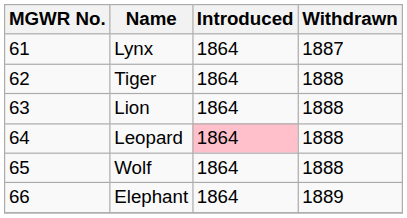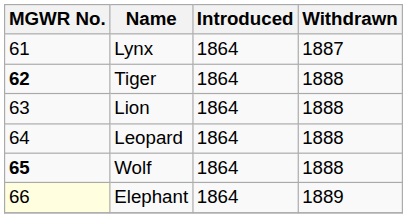(19, 78) normal -> (19, 78) bold
(218, 138) pink background -> (218, 138) no background
(19, 167) normal -> (19, 167) bold
(19, 197) no background -> (19, 197) lightyellow background
